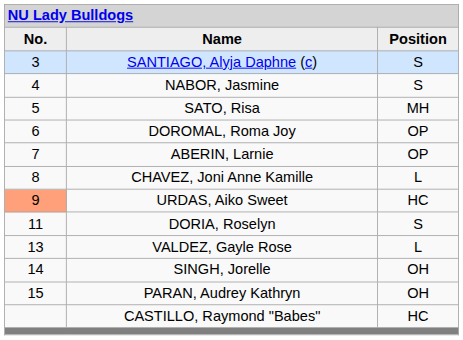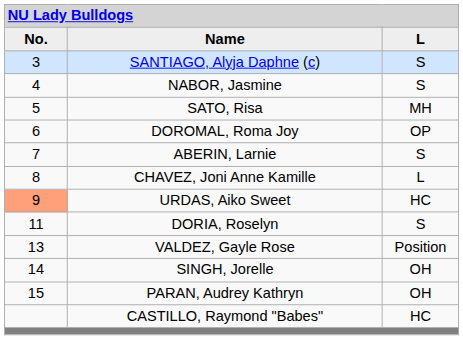(418, 39) Position -> (420, 39) L
(418, 154) OP -> (420, 154) S
(418, 246) L -> (420, 246) Position
